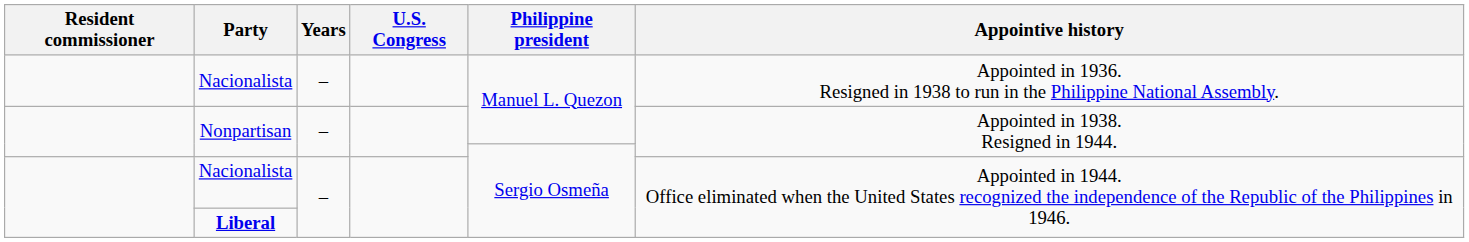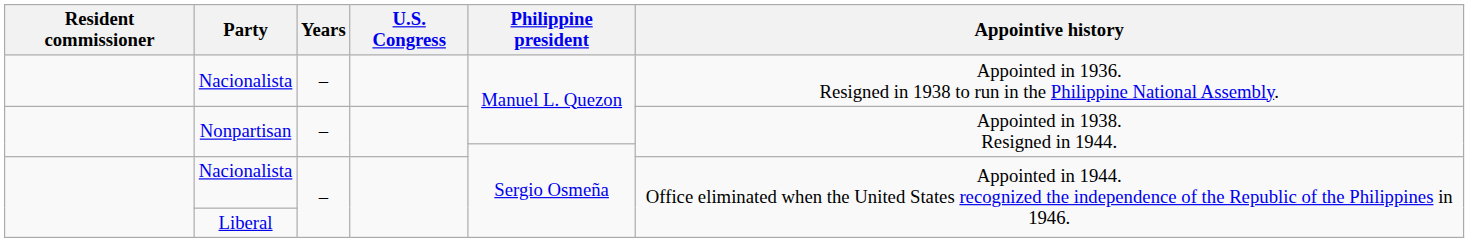(246, 222) bold -> (246, 222) normal
